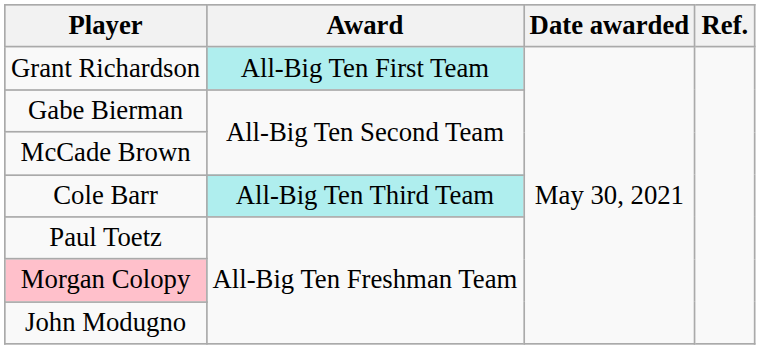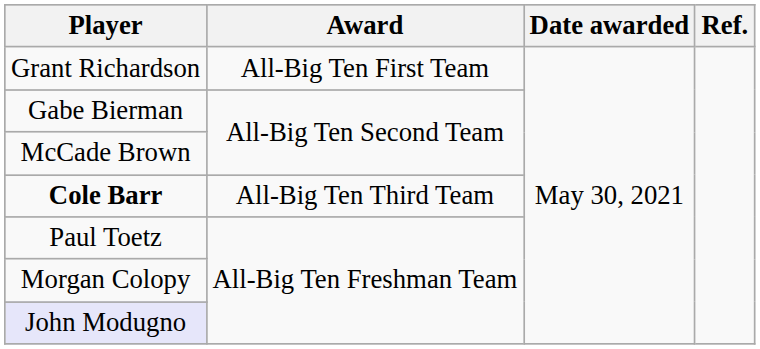(365, 68) paleturquoise background -> (365, 68) no background
(106, 195) normal -> (106, 195) bold
(365, 195) paleturquoise background -> (365, 195) no background
(106, 279) pink background -> (106, 279) no background
(106, 322) no background -> (106, 322) lavender background
